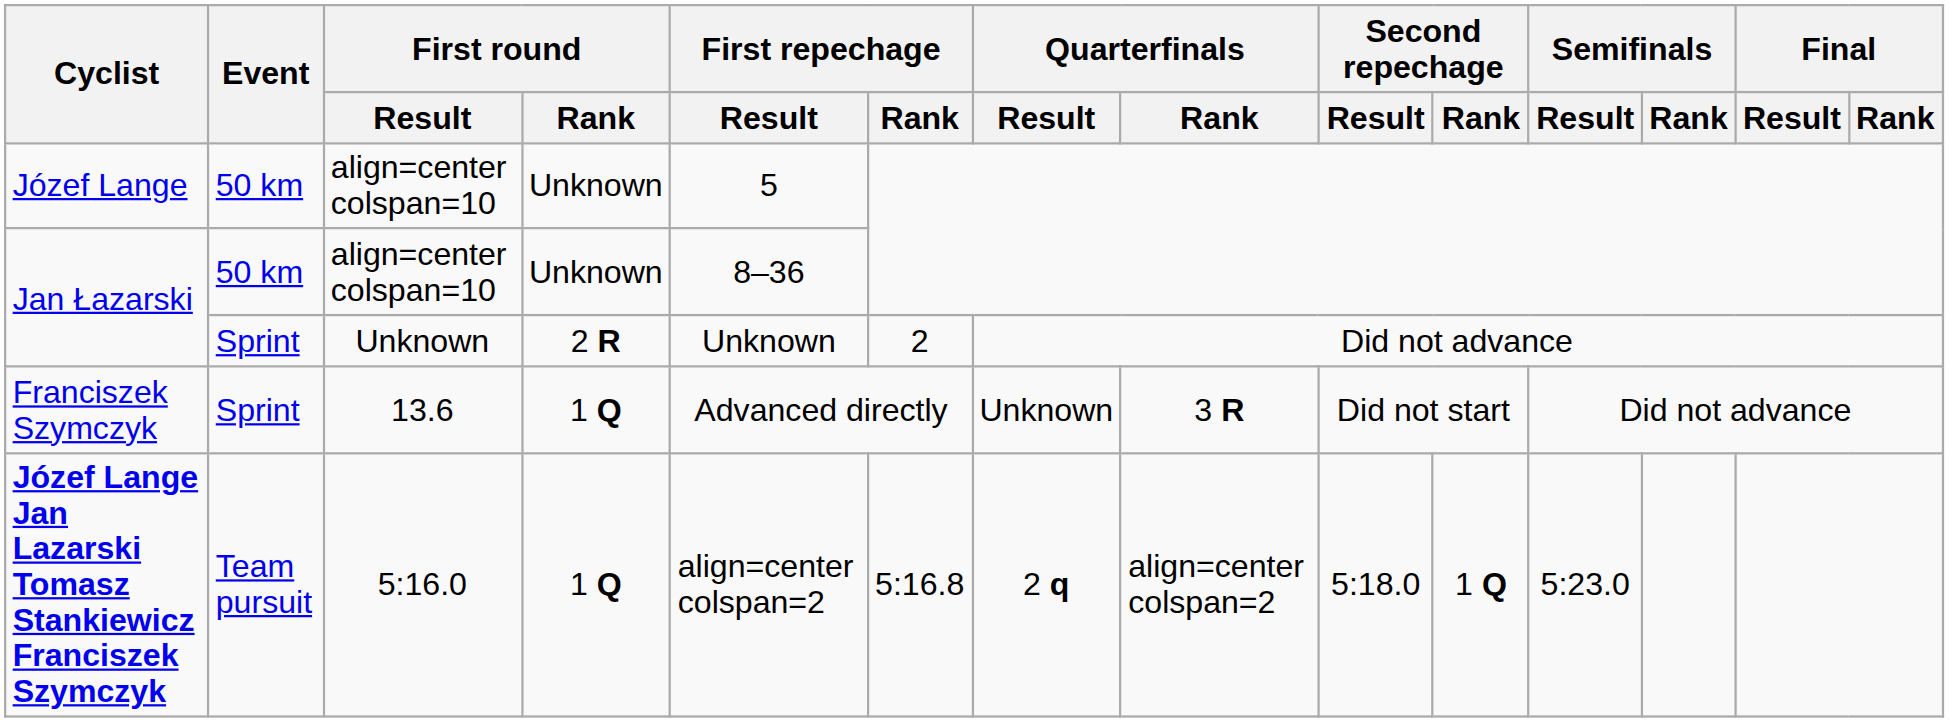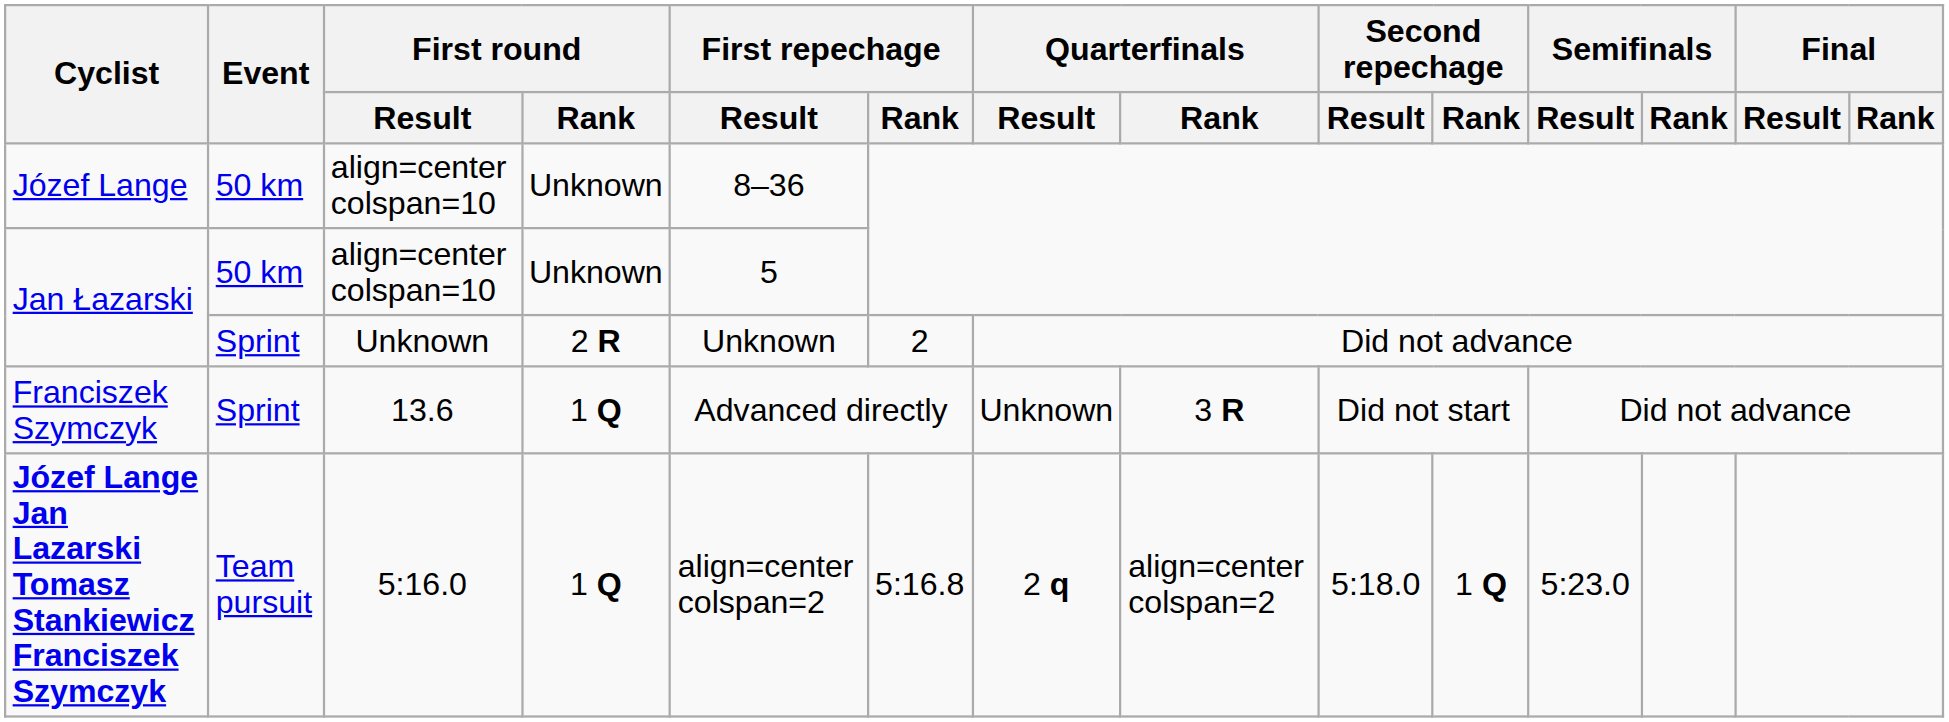(769, 186) 5 -> (769, 186) 8–36
(769, 272) 8–36 -> (769, 272) 5
